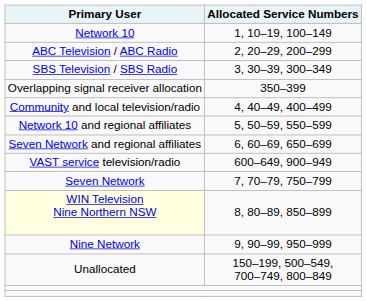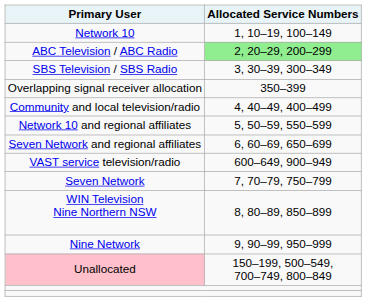(283, 51) no background -> (283, 51) lightgreen background
(105, 206) lightyellow background -> (105, 206) no background
(105, 269) no background -> (105, 269) pink background
